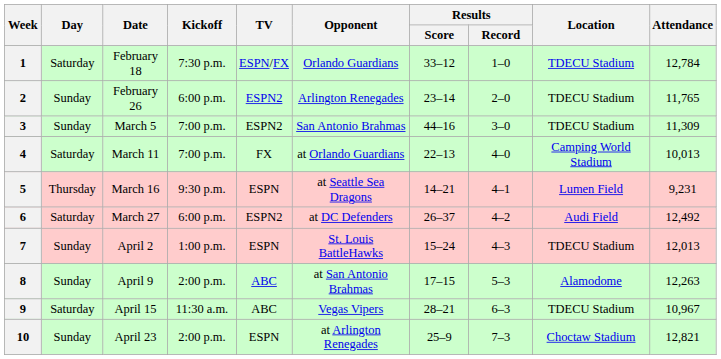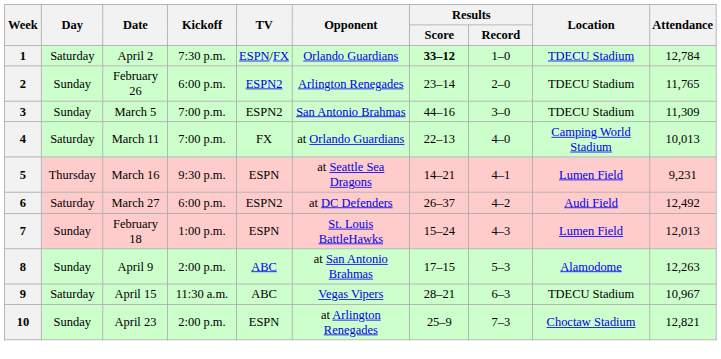(135, 63) February 18 -> (135, 56) April 2
(439, 63) normal -> (439, 56) bold
(135, 245) April 2 -> (135, 231) February 18
(591, 245) TDECU Stadium -> (591, 231) Lumen Field
